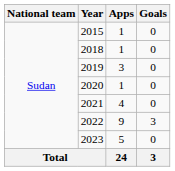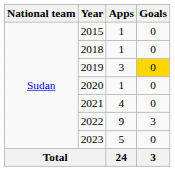(153, 67) no background -> (153, 67) gold background
